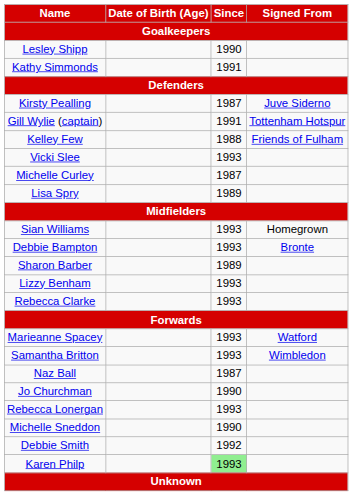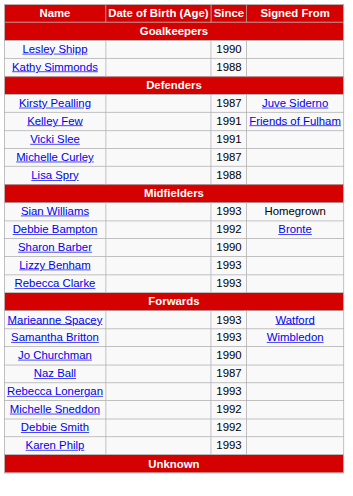(229, 67) 1991 -> (229, 67) 1988
- row: (55, 121)
(229, 139) 1988 -> (229, 121) 1991
(229, 157) 1993 -> (229, 139) 1991
(229, 193) 1989 -> (229, 175) 1988
(229, 247) 1993 -> (229, 229) 1992
(229, 265) 1989 -> (229, 247) 1990
rows swapped: (55, 373) <-> (55, 391)
(229, 427) 1990 -> (229, 409) 1992
(229, 463) lightgreen background -> (229, 445) no background
